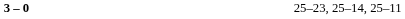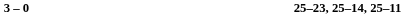(348, 7) normal -> (348, 7) bold
